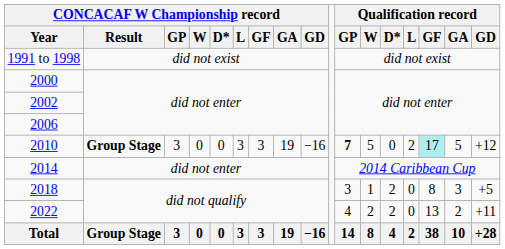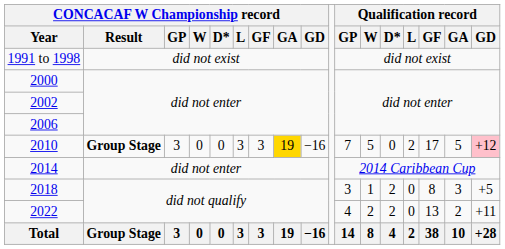(287, 146) no background -> (287, 146) gold background
(348, 146) bold -> (348, 146) normal
(432, 146) paleturquoise background -> (432, 146) no background
(486, 146) no background -> (486, 146) pink background
